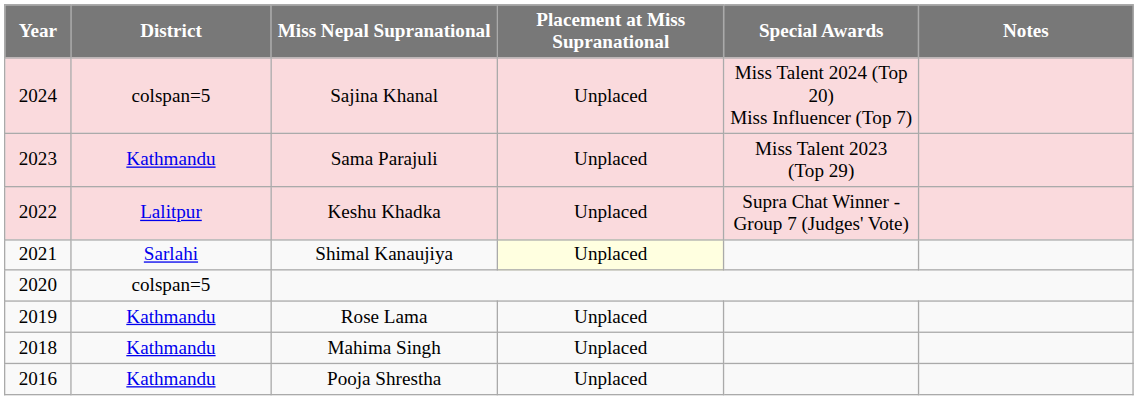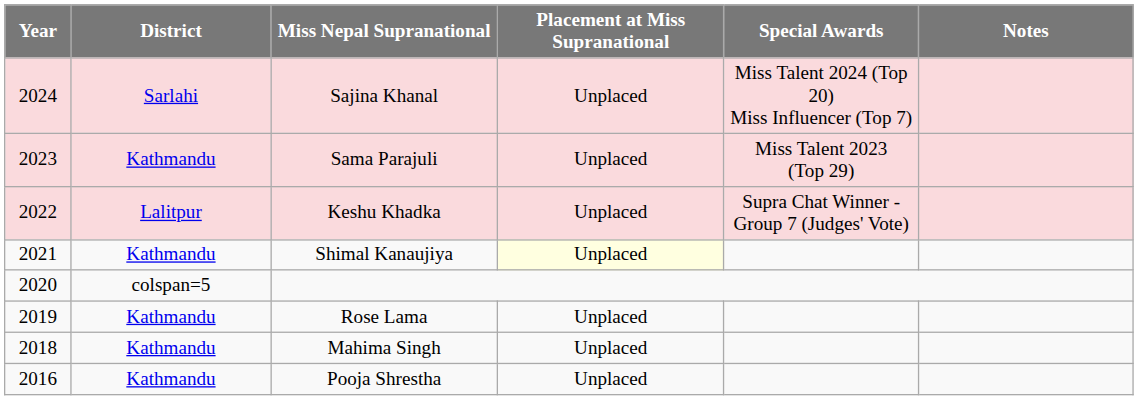(171, 94) colspan=5 -> (171, 94) Sarlahi
(171, 254) Sarlahi -> (171, 254) Kathmandu
